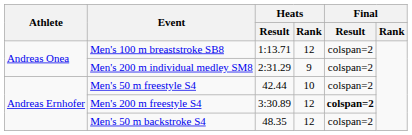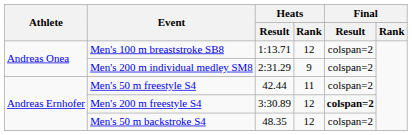(309, 86) 10 -> (309, 86) 11
